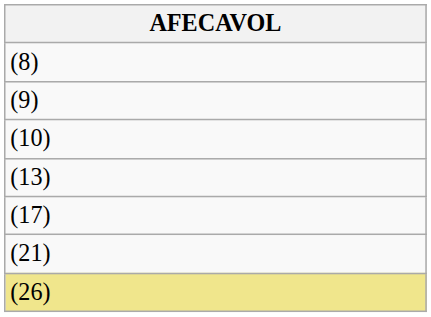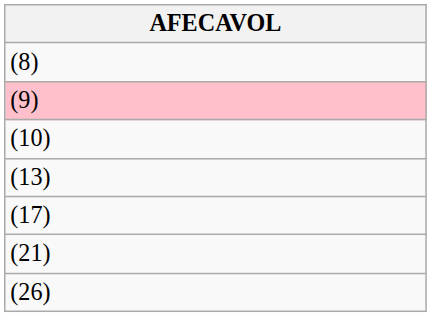(24, 100) no background -> (24, 100) pink background
(30, 291) khaki background -> (30, 291) no background
